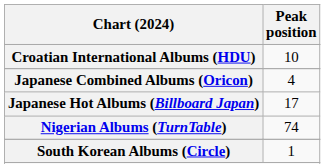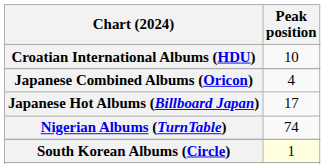(291, 151) no background -> (291, 151) lightyellow background
